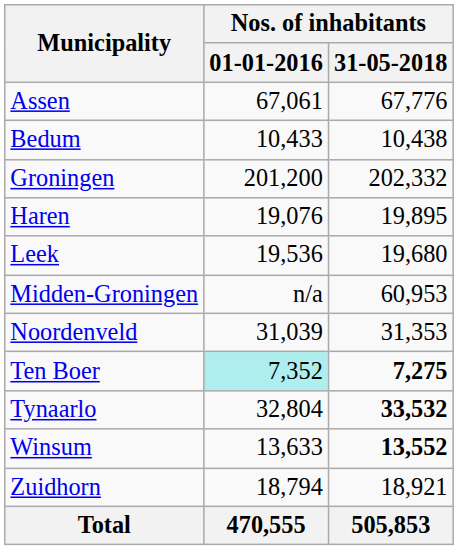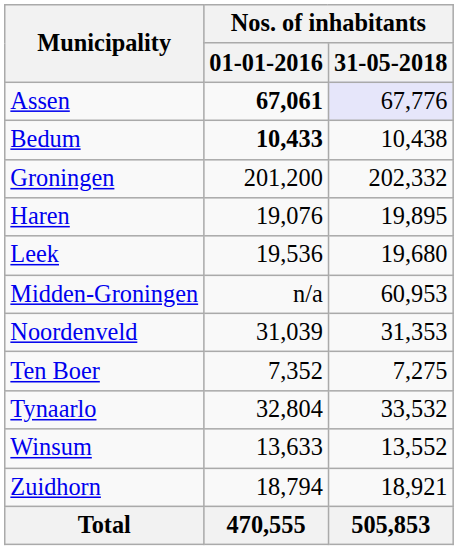(289, 100) normal -> (289, 100) bold
(414, 100) no background -> (414, 100) lavender background
(289, 139) normal -> (289, 139) bold
(295, 370) paleturquoise background -> (295, 370) no background
(420, 370) bold -> (420, 370) normal
(414, 409) bold -> (414, 409) normal
(414, 448) bold -> (414, 448) normal
